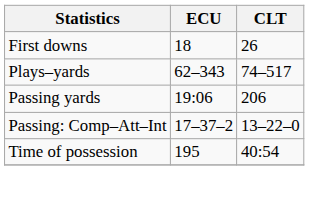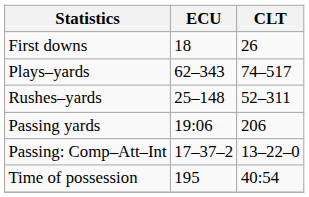+ row: (55, 98)
